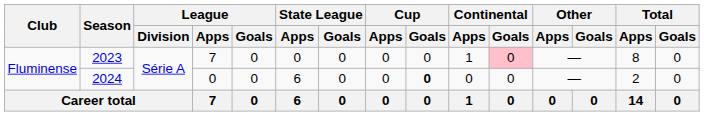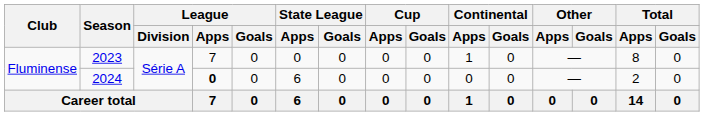(511, 57) pink background -> (511, 57) no background
(212, 79) normal -> (212, 79) bold
(427, 79) bold -> (427, 79) normal
